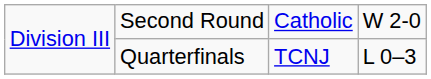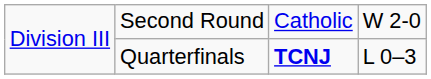(302, 56) normal -> (302, 56) bold
